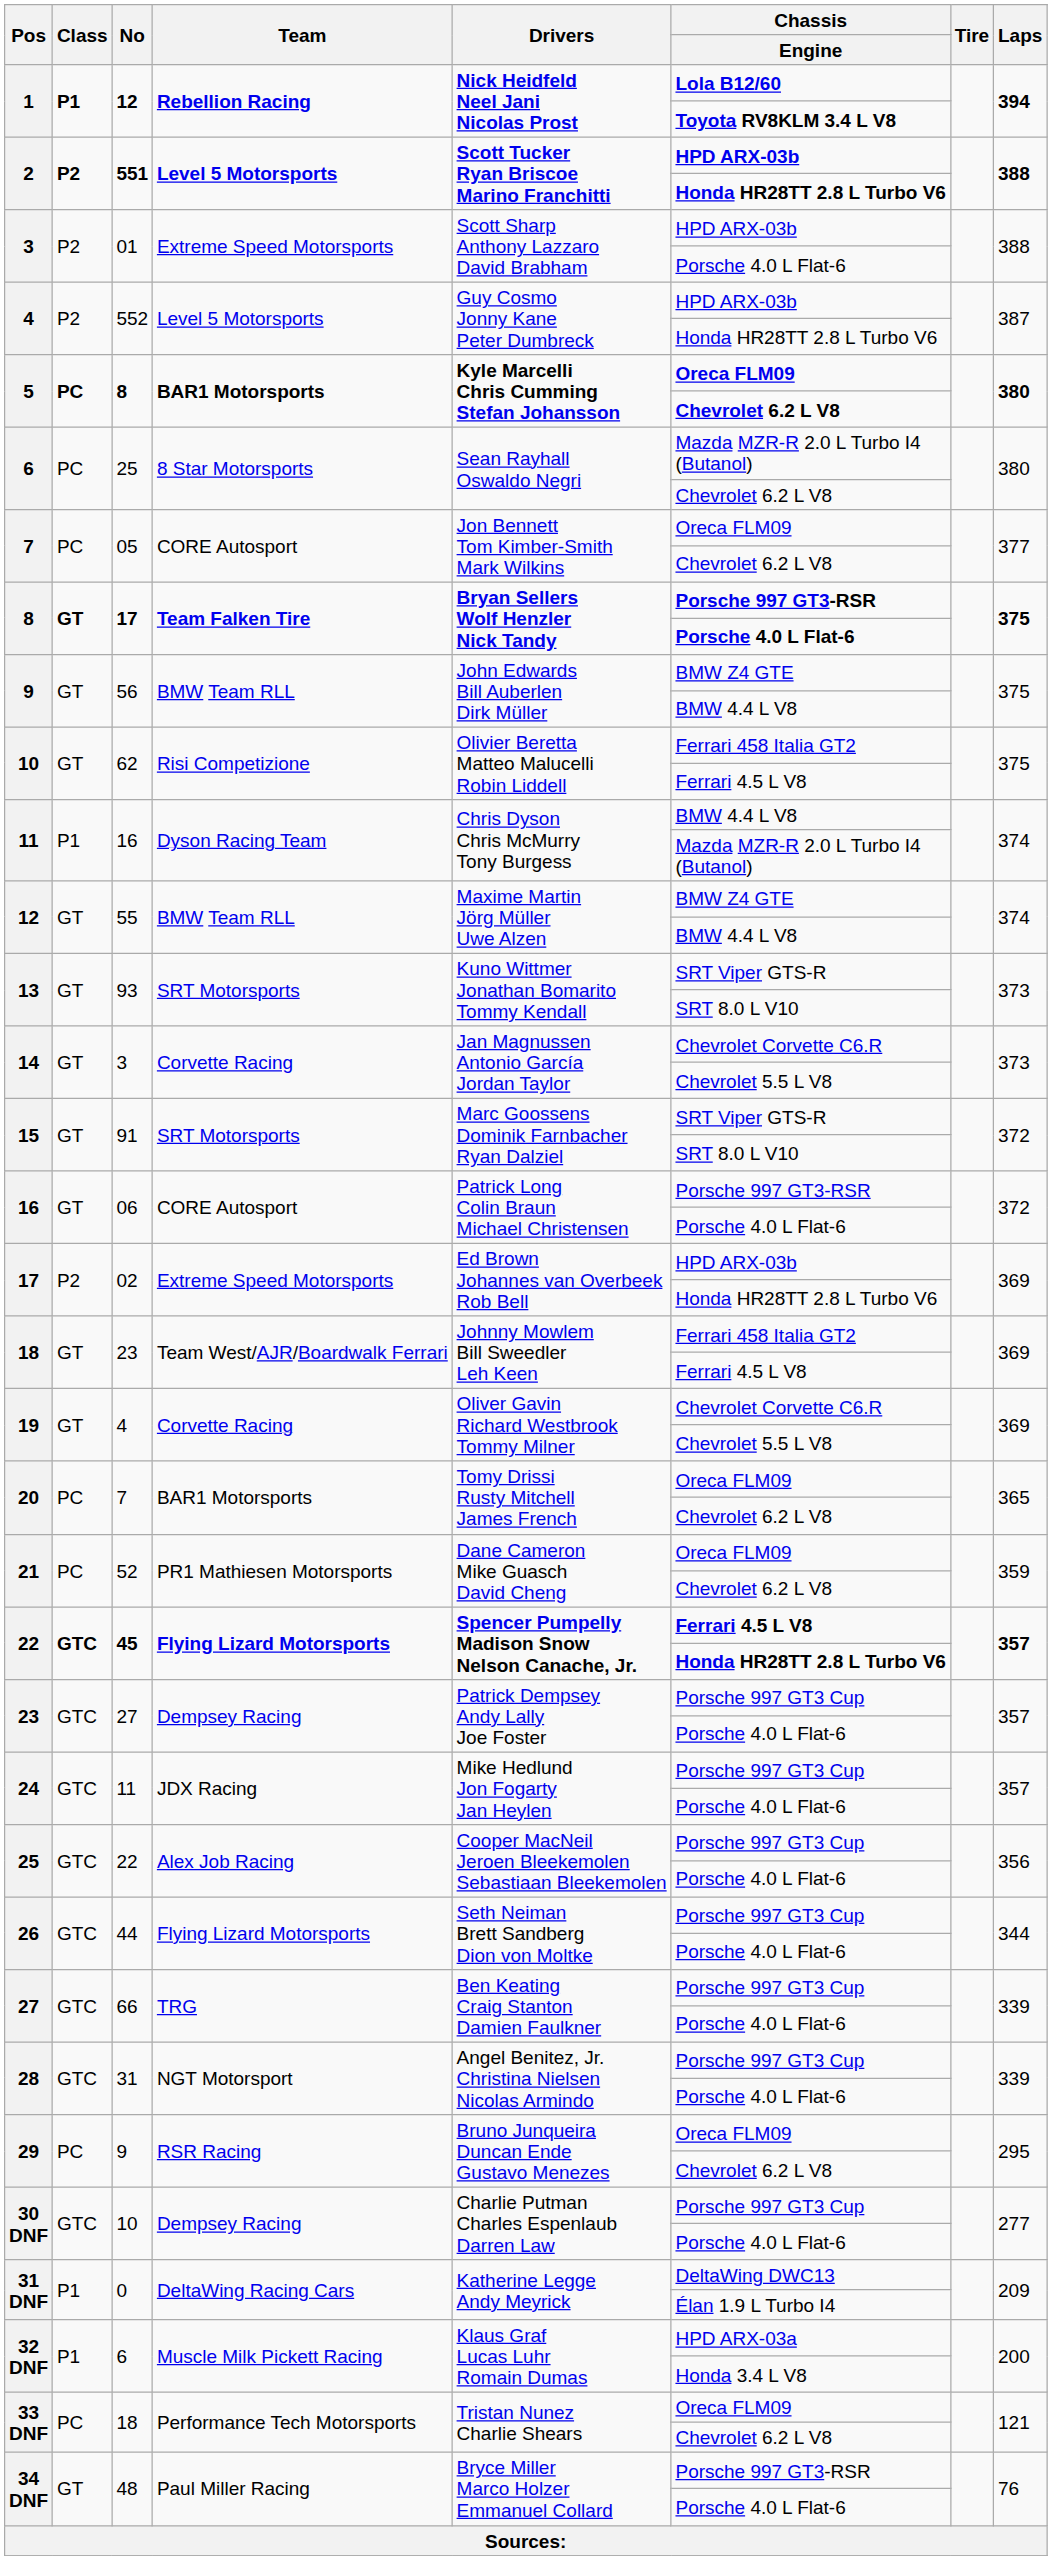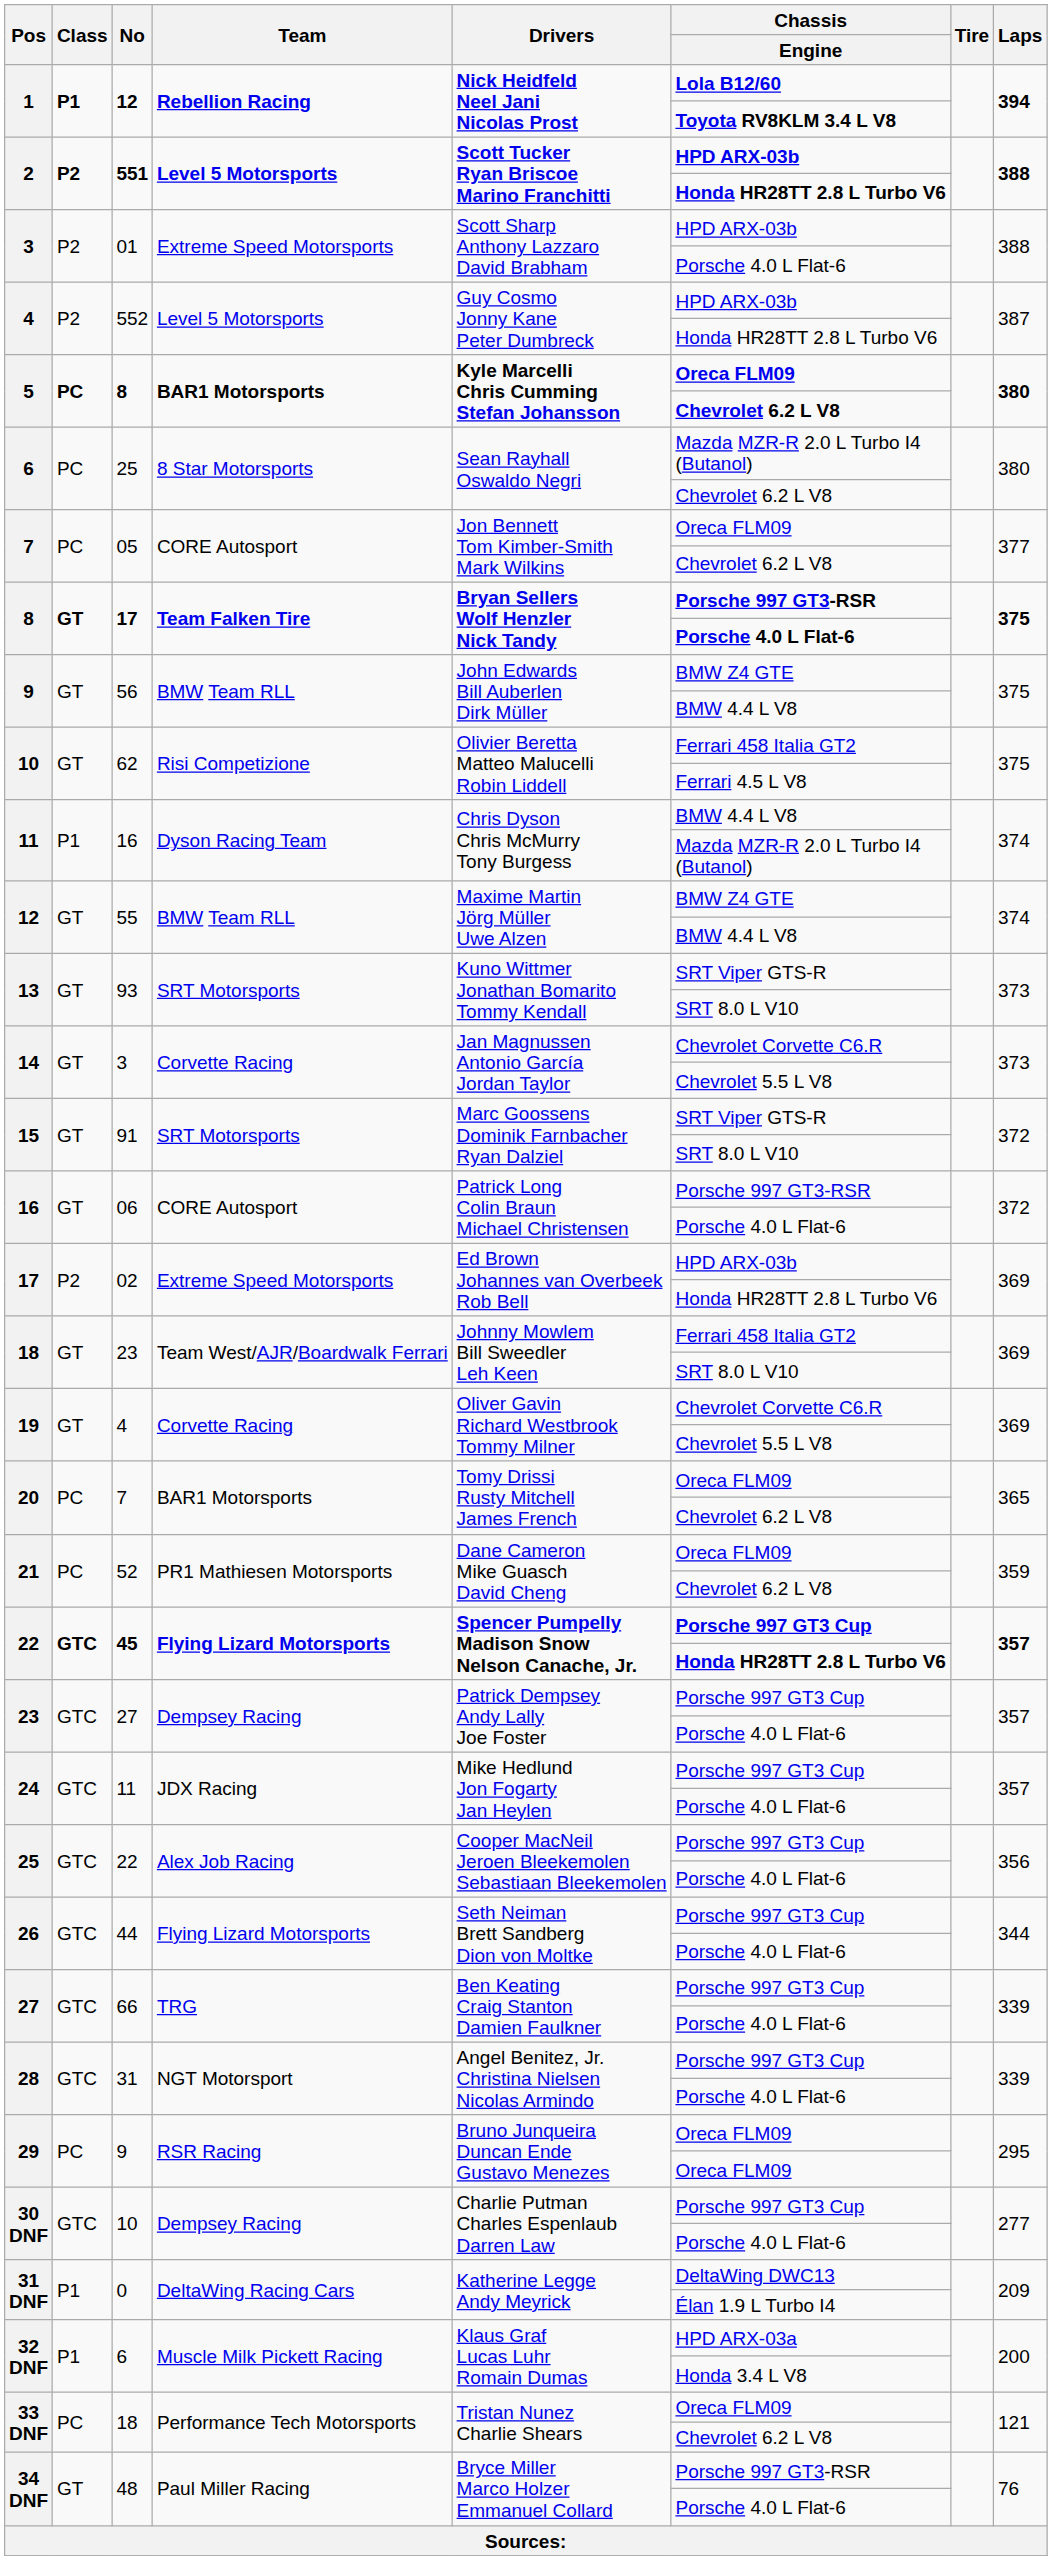(741, 1371) Ferrari 4.5 L V8 -> (737, 1371) SRT 8.0 L V10
(744, 1625) Ferrari 4.5 L V8 -> (774, 1625) Porsche 997 GT3 Cup
(754, 2169) Chevrolet 6.2 L V8 -> (734, 2169) Oreca FLM09
